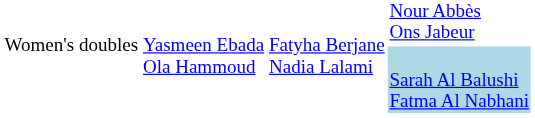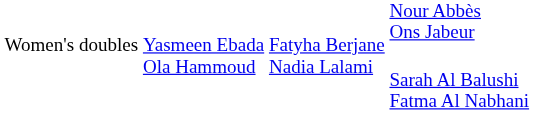(459, 90) lightblue background -> (459, 90) no background
